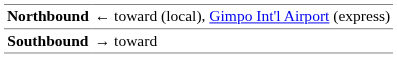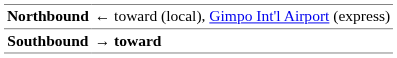(126, 40) normal -> (128, 40) bold
